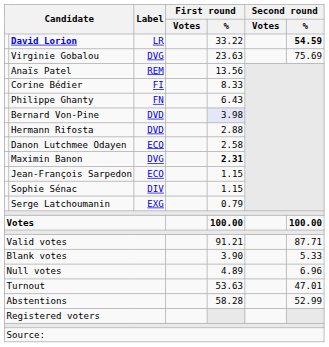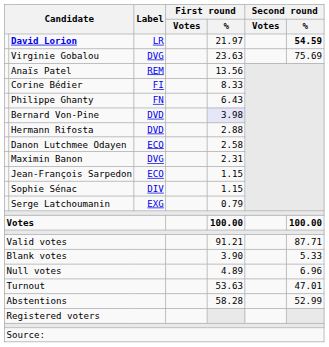(229, 42) 33.22 -> (229, 42) 21.97
(232, 160) bold -> (232, 160) normal
